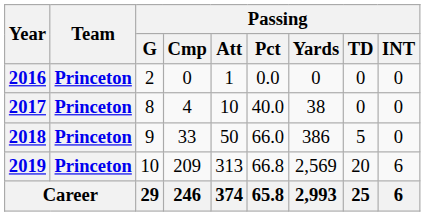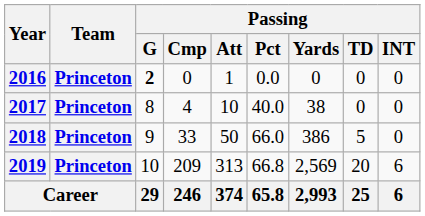(150, 78) normal -> (150, 78) bold
